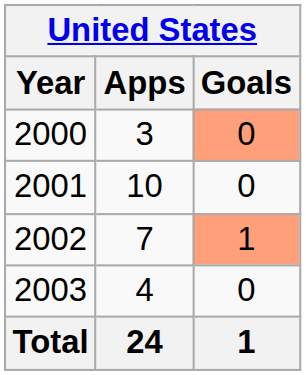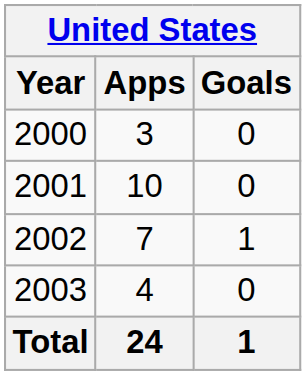(246, 134) lightsalmon background -> (246, 134) no background
(246, 238) lightsalmon background -> (246, 238) no background
